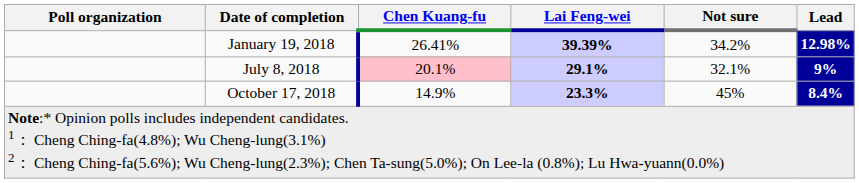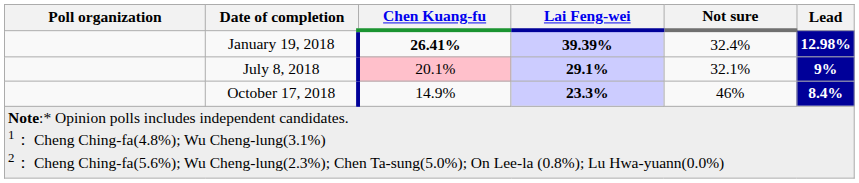(435, 44) normal -> (435, 44) bold
(730, 44) 34.2% -> (730, 44) 32.4%
(730, 93) 45% -> (730, 93) 46%
